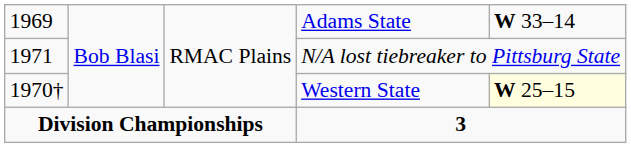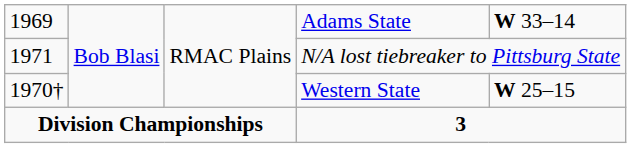(534, 90) lightyellow background -> (534, 90) no background
